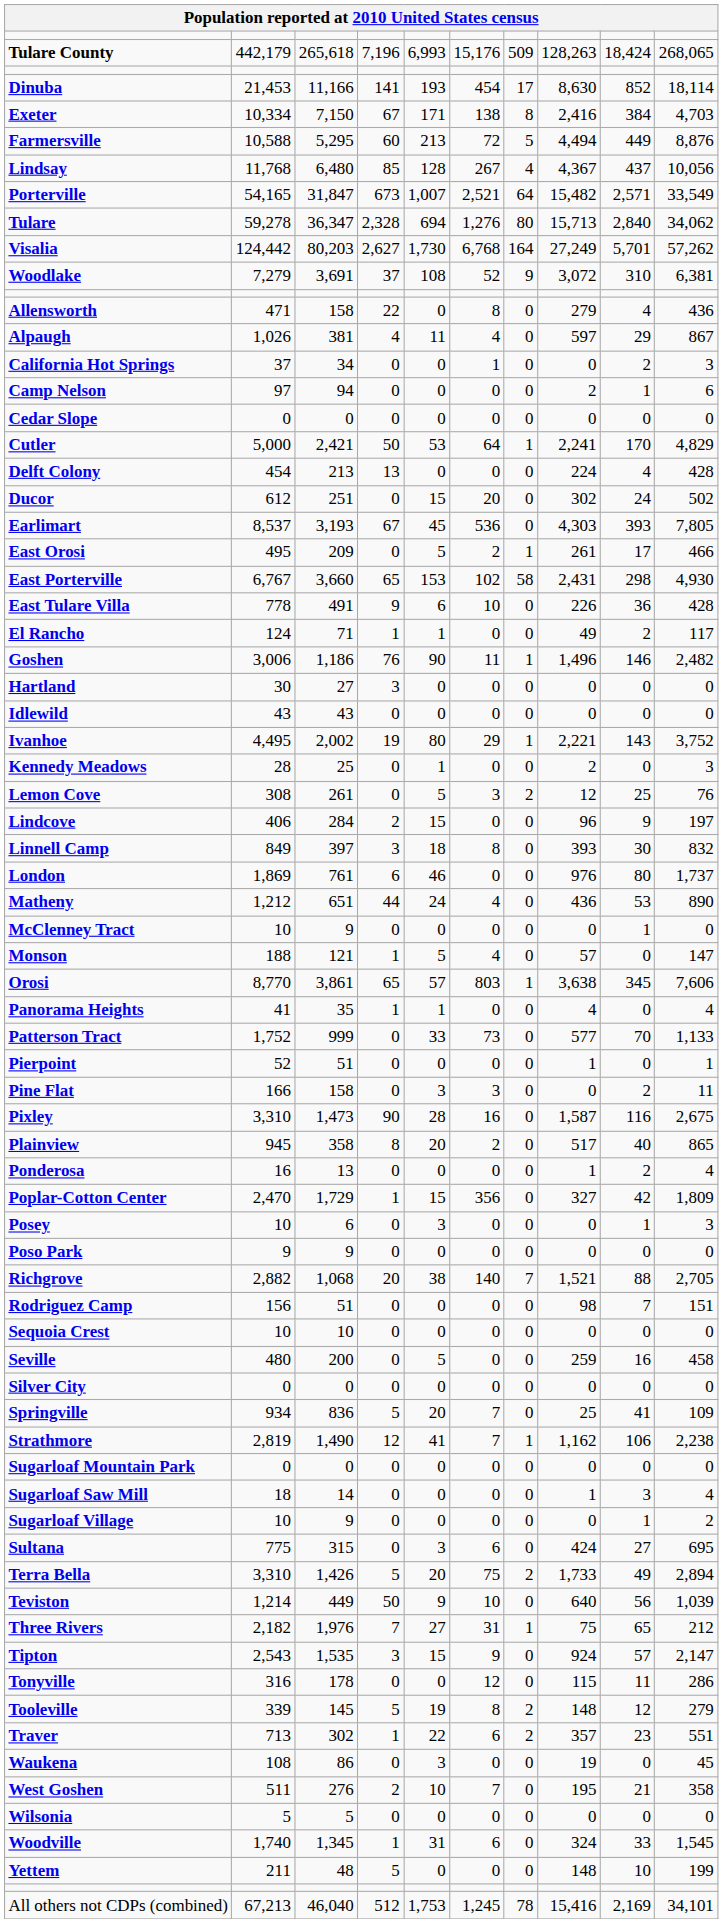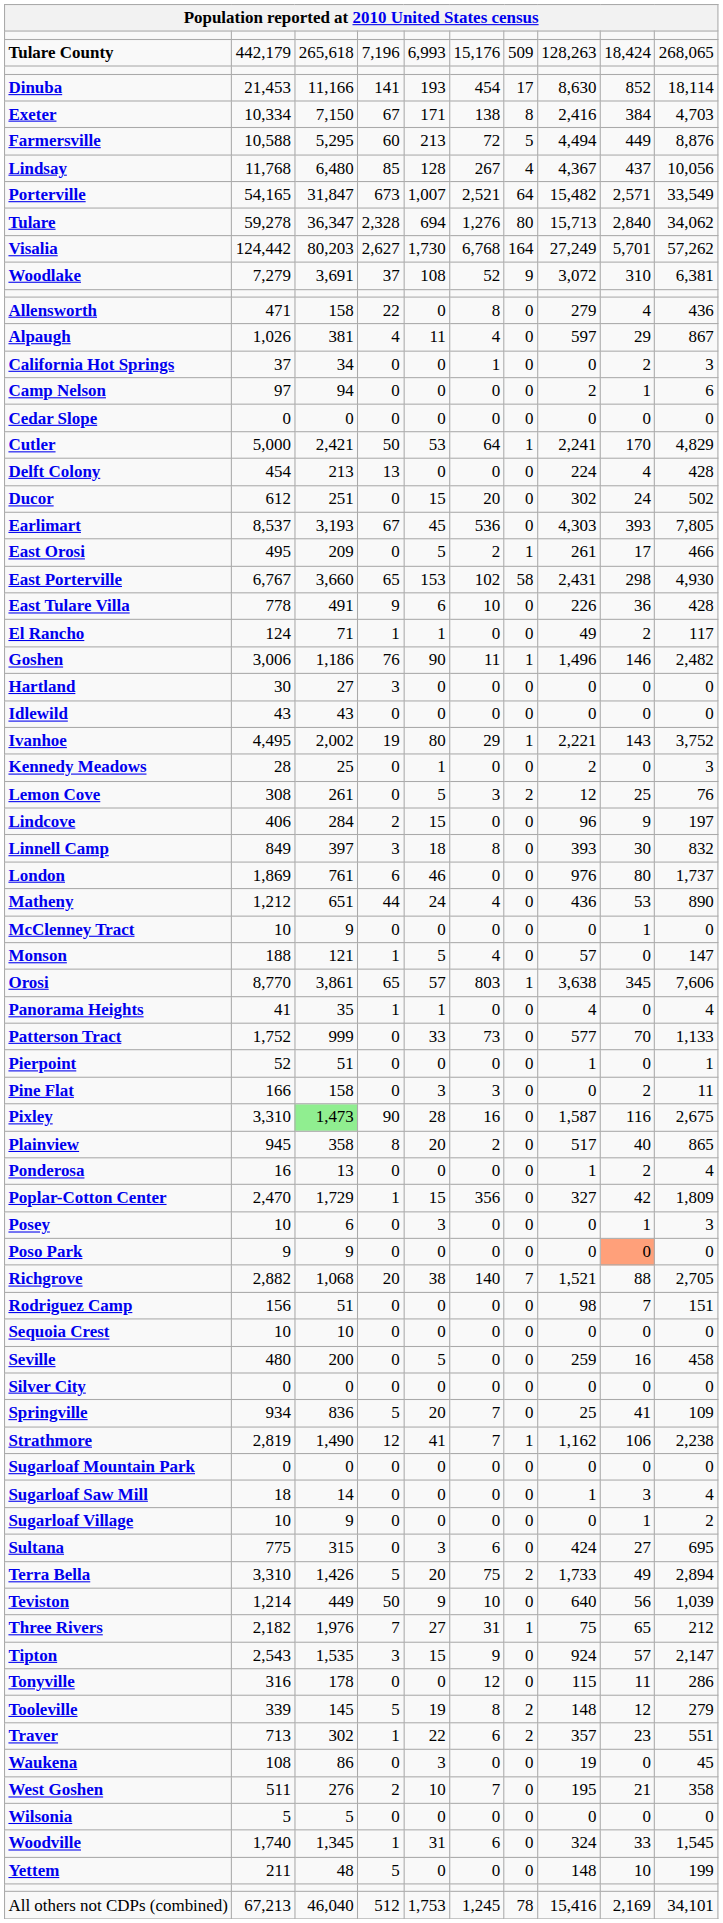(335, 1117) no background -> (335, 1117) lightgreen background
(647, 1251) no background -> (647, 1251) lightsalmon background
